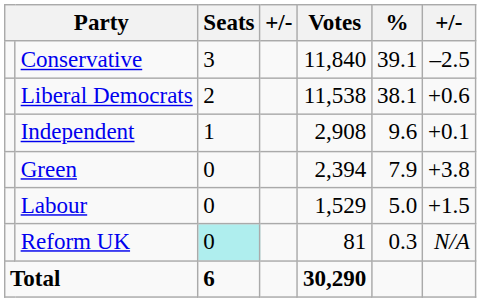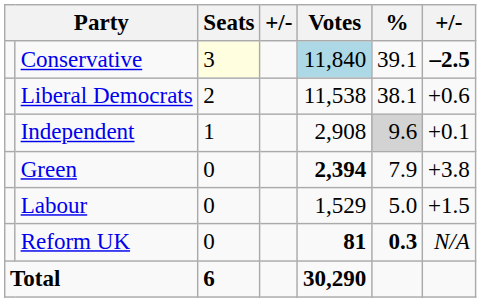(209, 59) no background -> (209, 59) lightyellow background
(335, 59) no background -> (335, 59) lightblue background
(450, 59) normal -> (450, 59) bold
(403, 132) no background -> (403, 132) lightgrey background
(340, 168) normal -> (340, 168) bold
(209, 242) paleturquoise background -> (209, 242) no background
(355, 242) normal -> (355, 242) bold
(403, 242) normal -> (403, 242) bold
